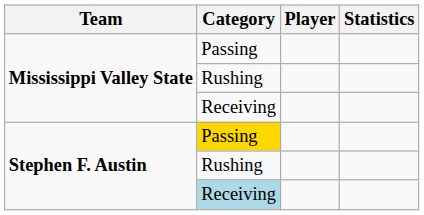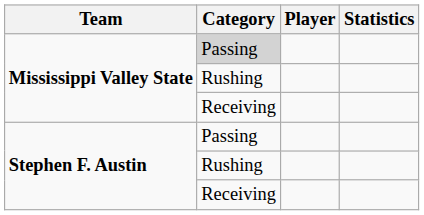(229, 48) no background -> (229, 48) lightgrey background
(229, 136) gold background -> (229, 136) no background
(239, 194) lightblue background -> (239, 194) no background
